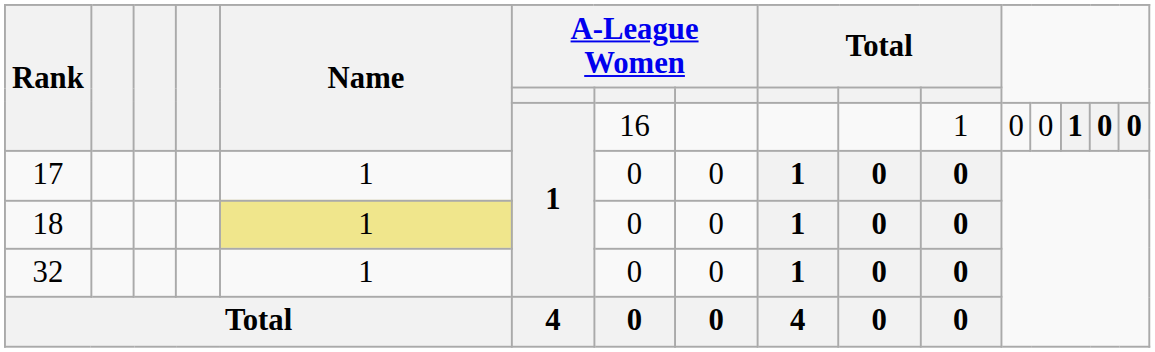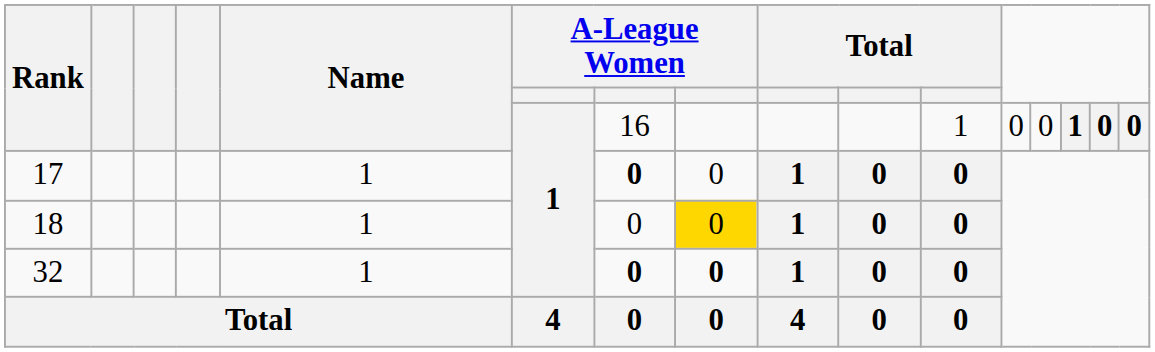(635, 175) normal -> (635, 175) bold
(366, 223) khaki background -> (366, 223) no background
(716, 223) no background -> (716, 223) gold background
(635, 272) normal -> (635, 272) bold
(716, 272) normal -> (716, 272) bold
